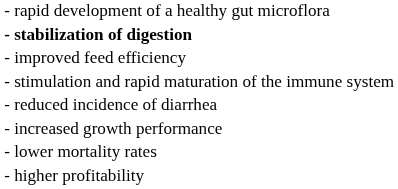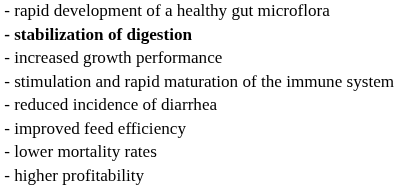(95, 57) - improved feed efficiency -> (113, 57) - increased growth performance
(113, 128) - increased growth performance -> (95, 128) - improved feed efficiency
